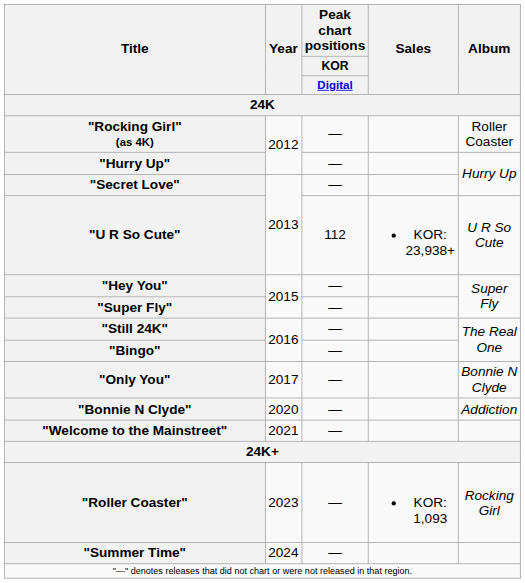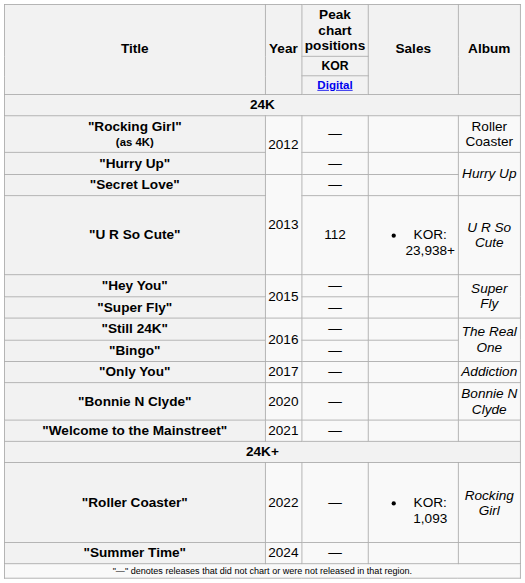(489, 379) Bonnie N Clyde -> (489, 372) Addiction
(489, 409) Addiction -> (489, 401) Bonnie N Clyde
(283, 502) 2023 -> (283, 502) 2022
